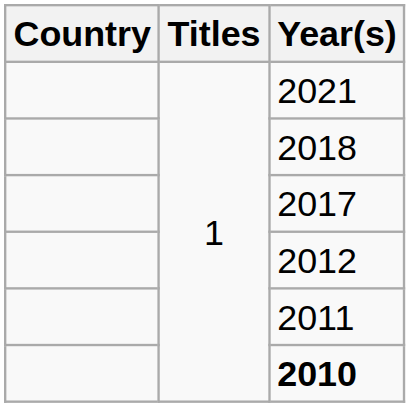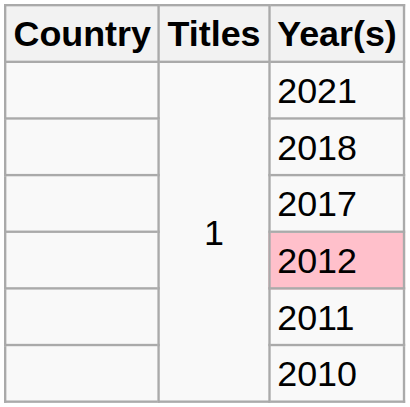(317, 261) no background -> (317, 261) pink background
(317, 374) bold -> (317, 374) normal
